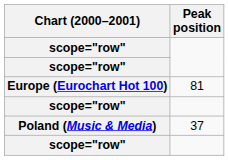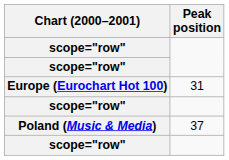(197, 86) 81 -> (197, 86) 31
